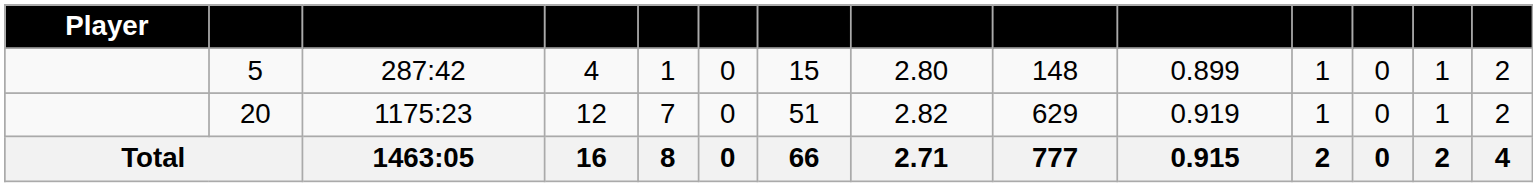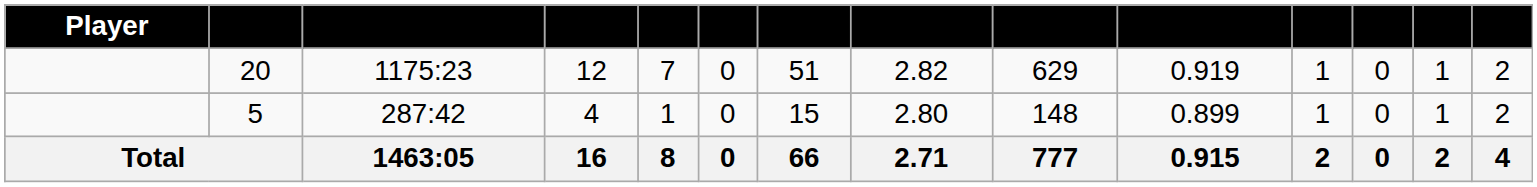rows swapped: (255, 114) <-> (255, 70)
